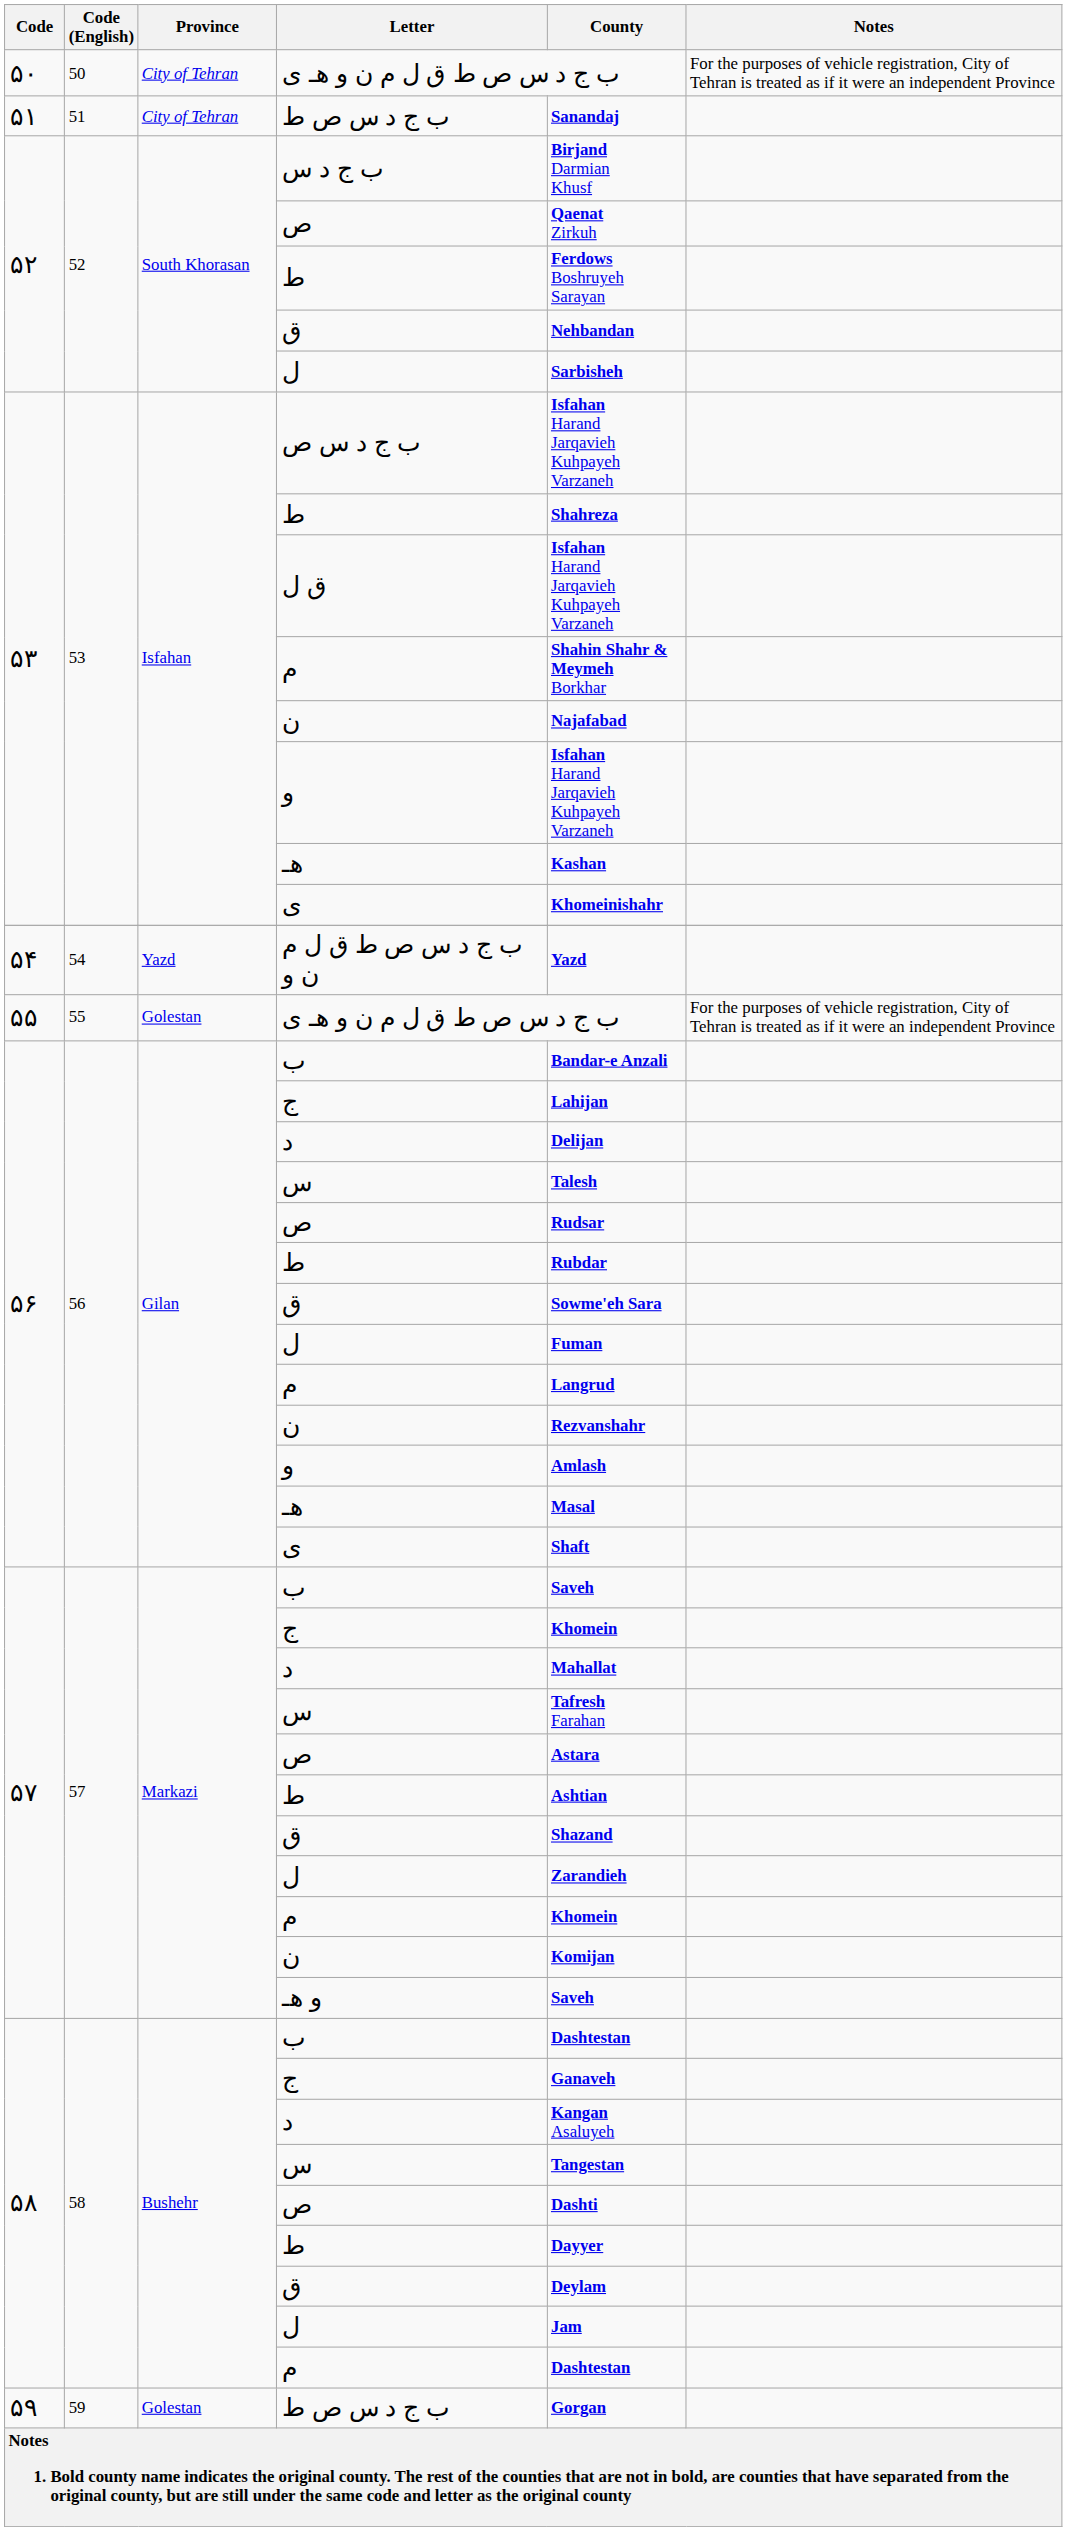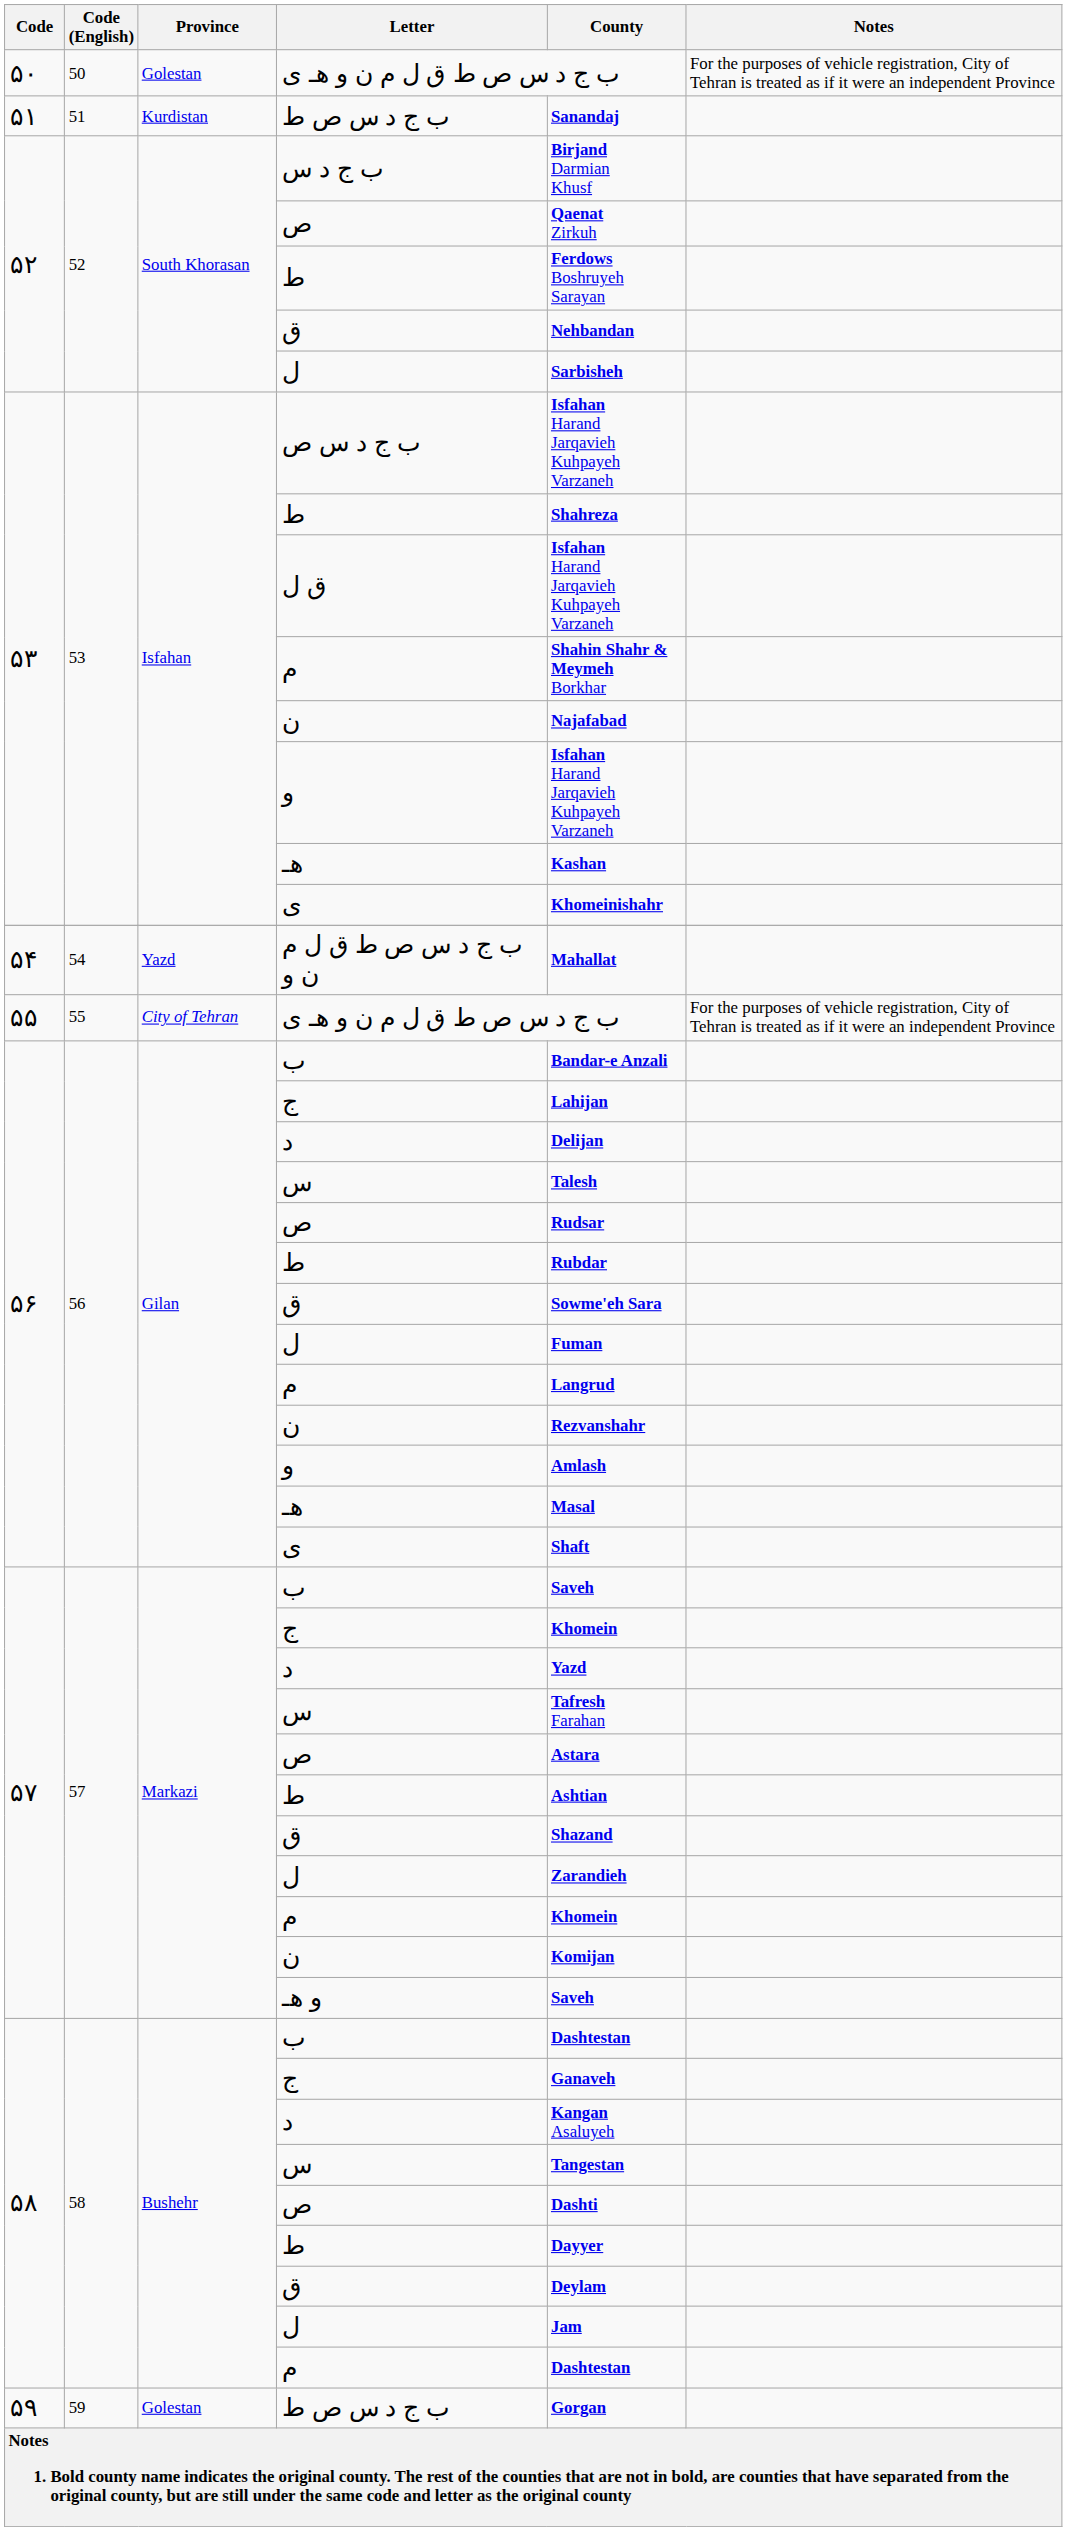(190, 72) City of Tehran -> (172, 72) Golestan
(190, 115) City of Tehran -> (175, 115) Kurdistan
(569, 959) Yazd -> (584, 959) Mahallat
(172, 1017) Golestan -> (190, 1017) City of Tehran
(584, 1668) Mahallat -> (569, 1668) Yazd
